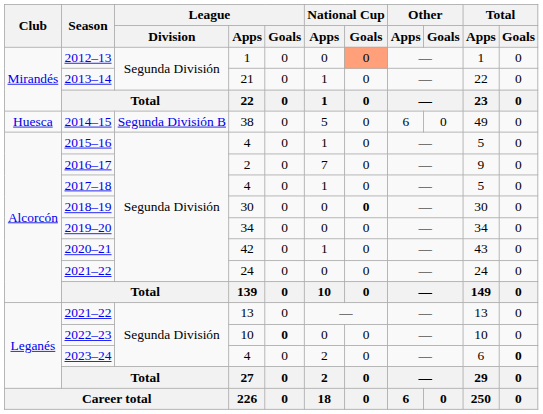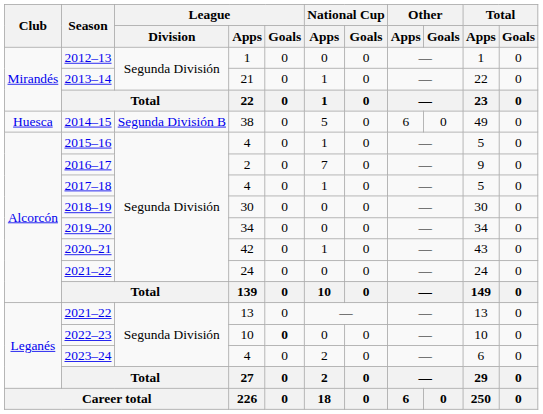(366, 57) lightsalmon background -> (366, 57) no background
(366, 206) bold -> (366, 206) normal
(518, 356) bold -> (518, 356) normal
